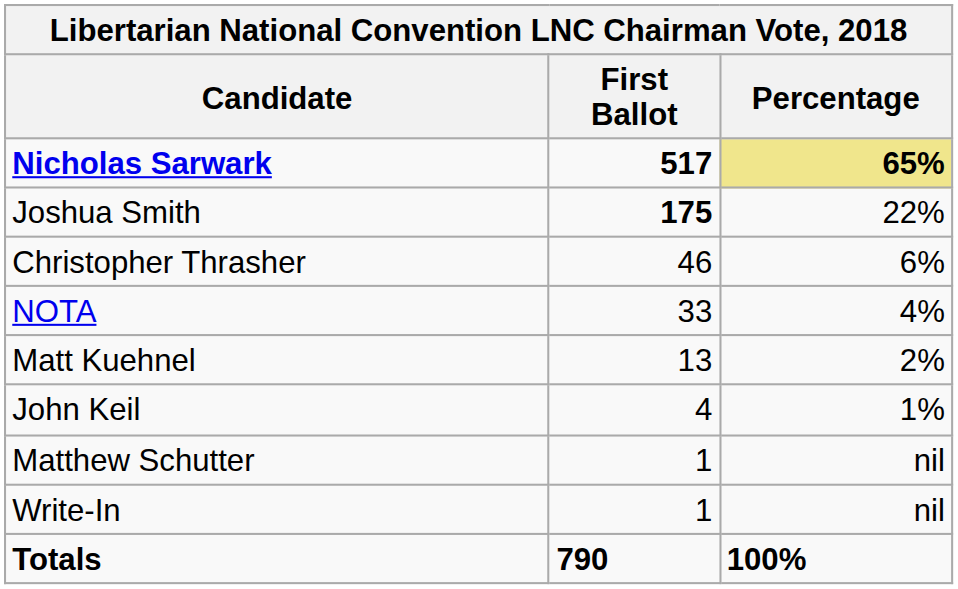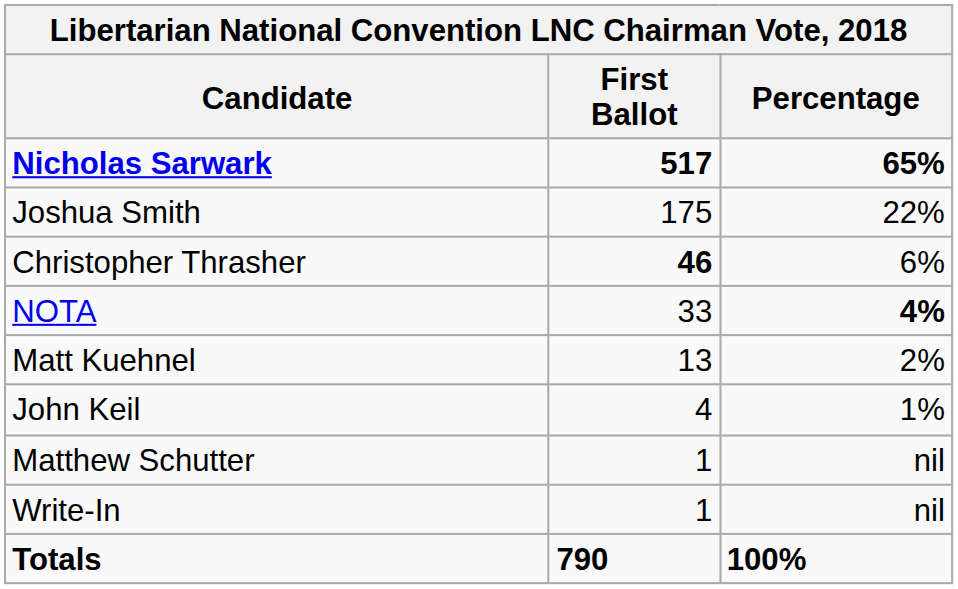(914, 163) khaki background -> (914, 163) no background
(686, 213) bold -> (686, 213) normal
(695, 262) normal -> (695, 262) bold
(922, 311) normal -> (922, 311) bold
